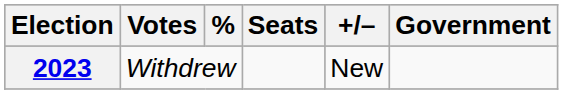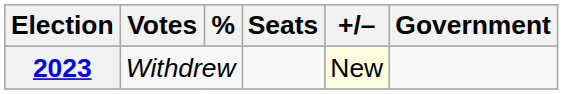(357, 67) no background -> (357, 67) lightyellow background
